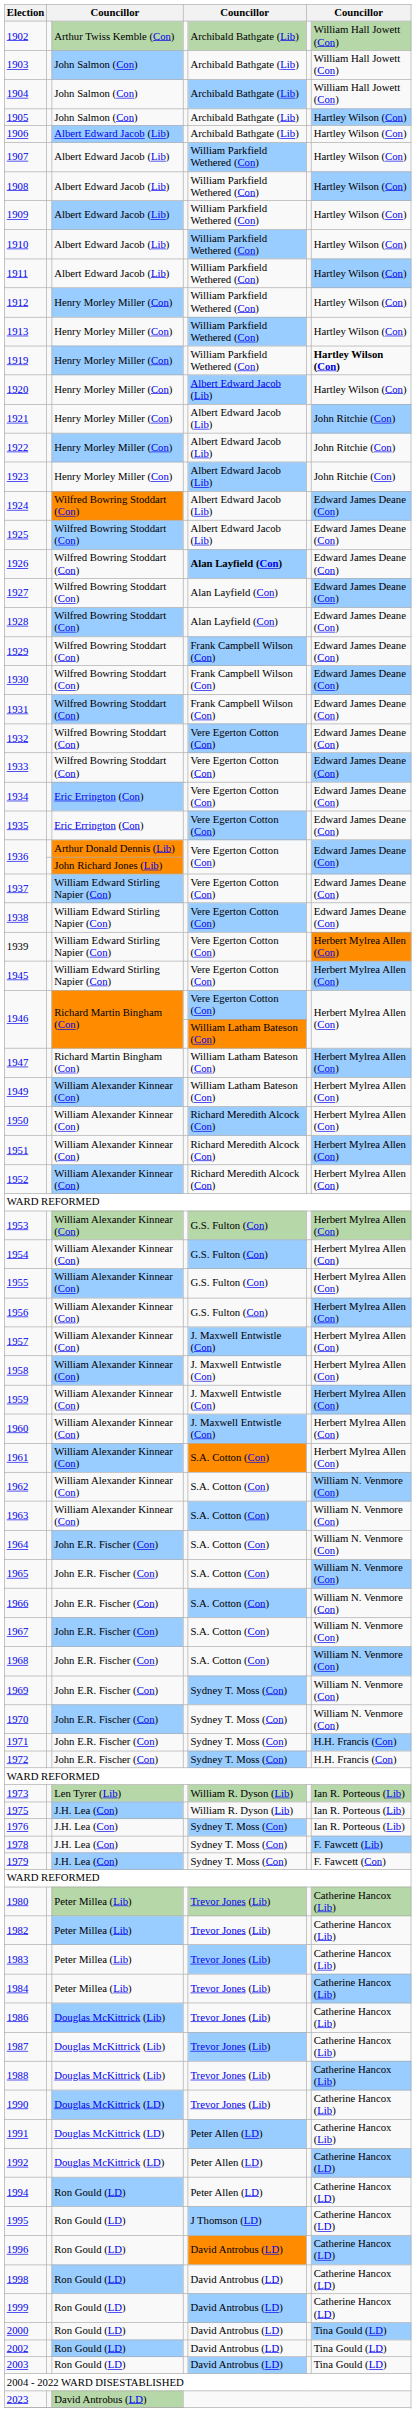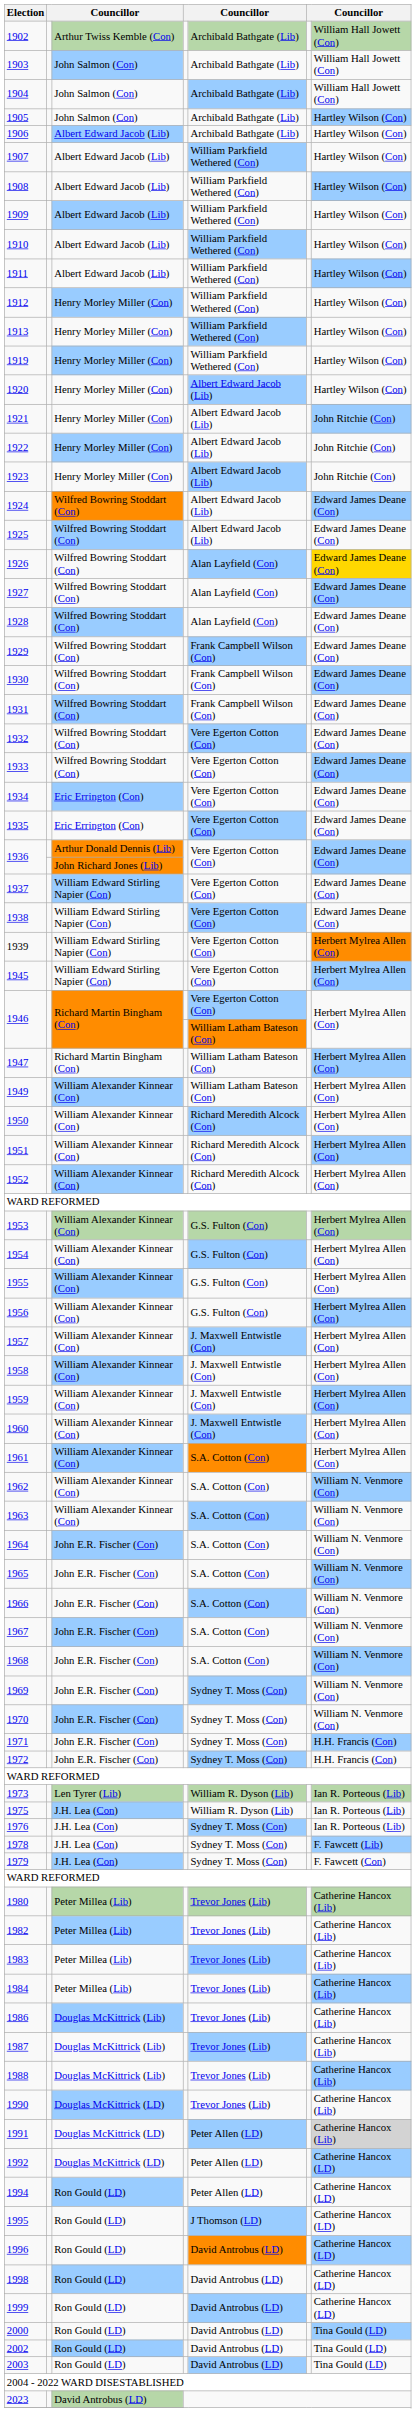(348, 360) bold -> (360, 360) normal
(236, 564) bold -> (234, 564) normal
(360, 564) no background -> (360, 564) gold background
(353, 2133) no background -> (353, 2133) lightgrey background
